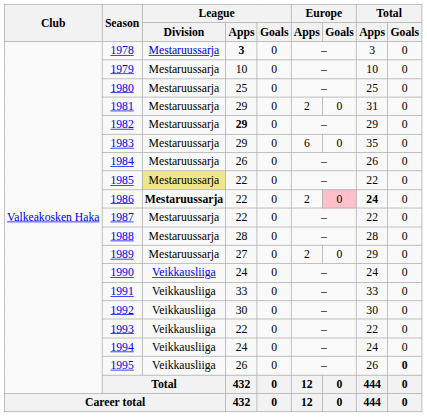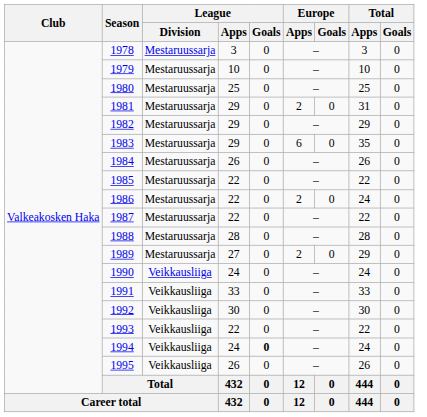(242, 50) bold -> (234, 50) normal
(242, 124) bold -> (234, 124) normal
(184, 180) khaki background -> (180, 180) no background
(184, 198) bold -> (180, 198) normal
(339, 198) pink background -> (332, 198) no background
(372, 198) bold -> (364, 198) normal
(274, 347) normal -> (266, 347) bold
(405, 365) bold -> (397, 365) normal
